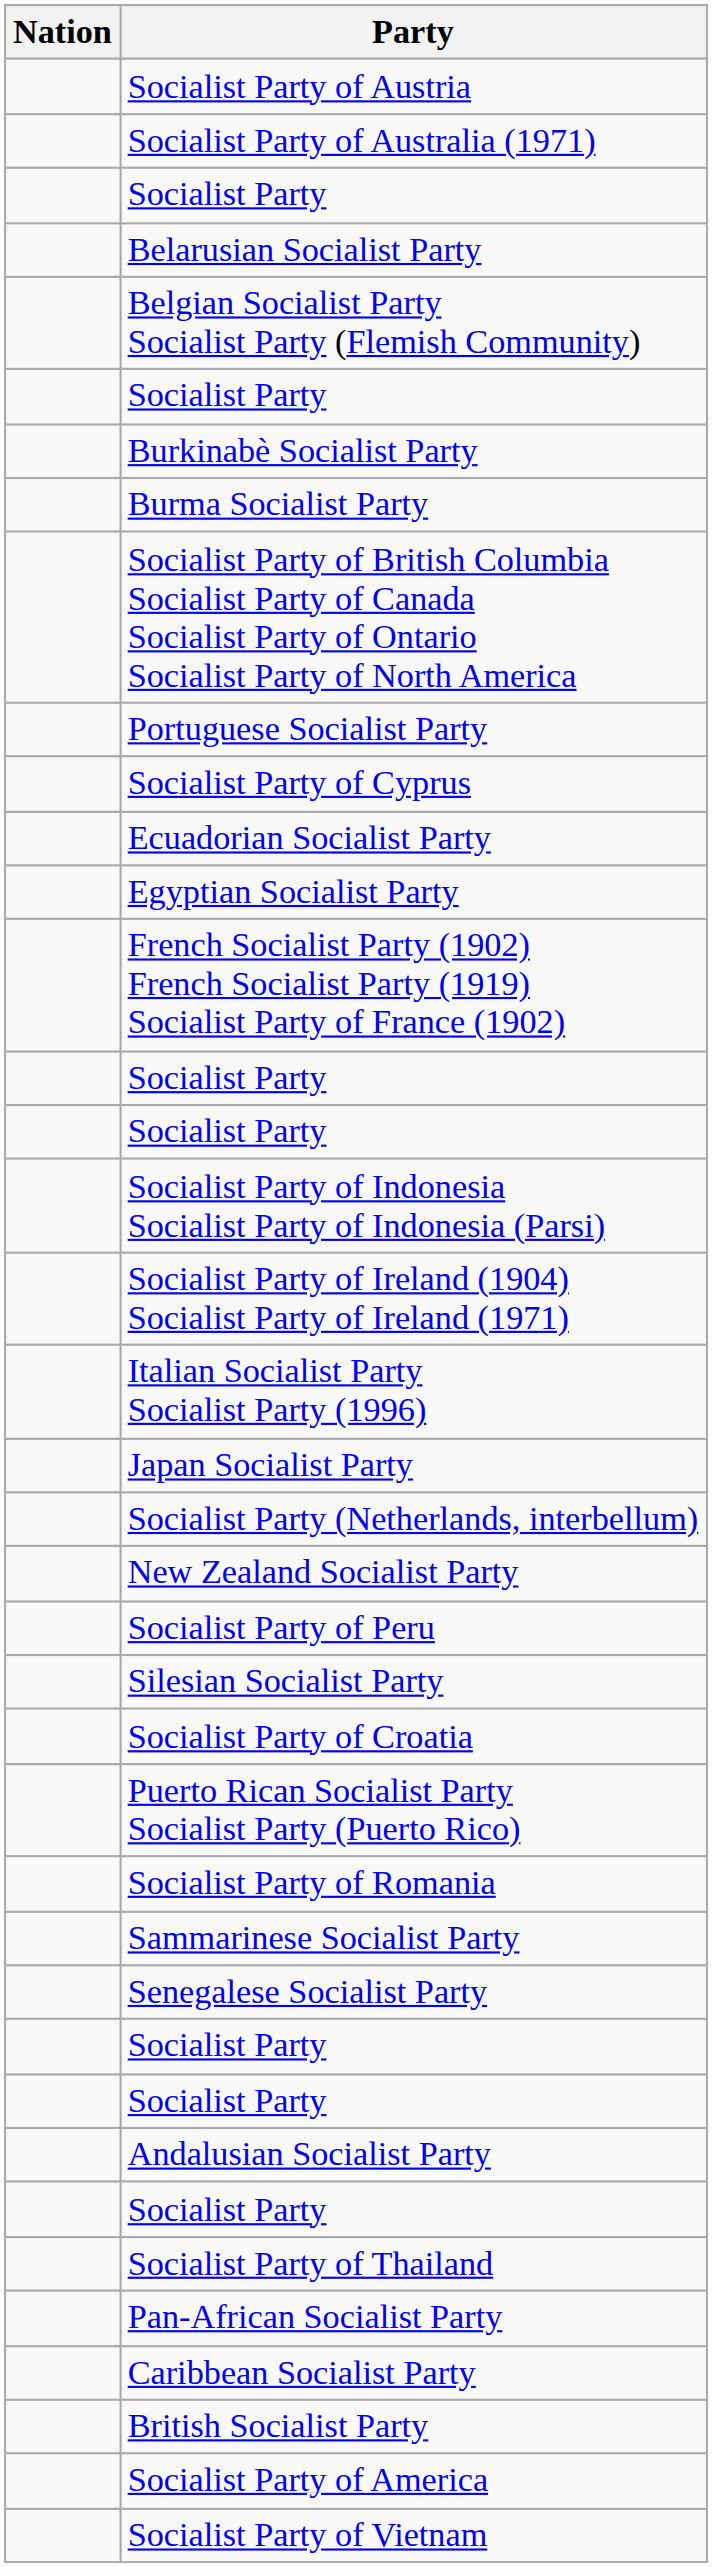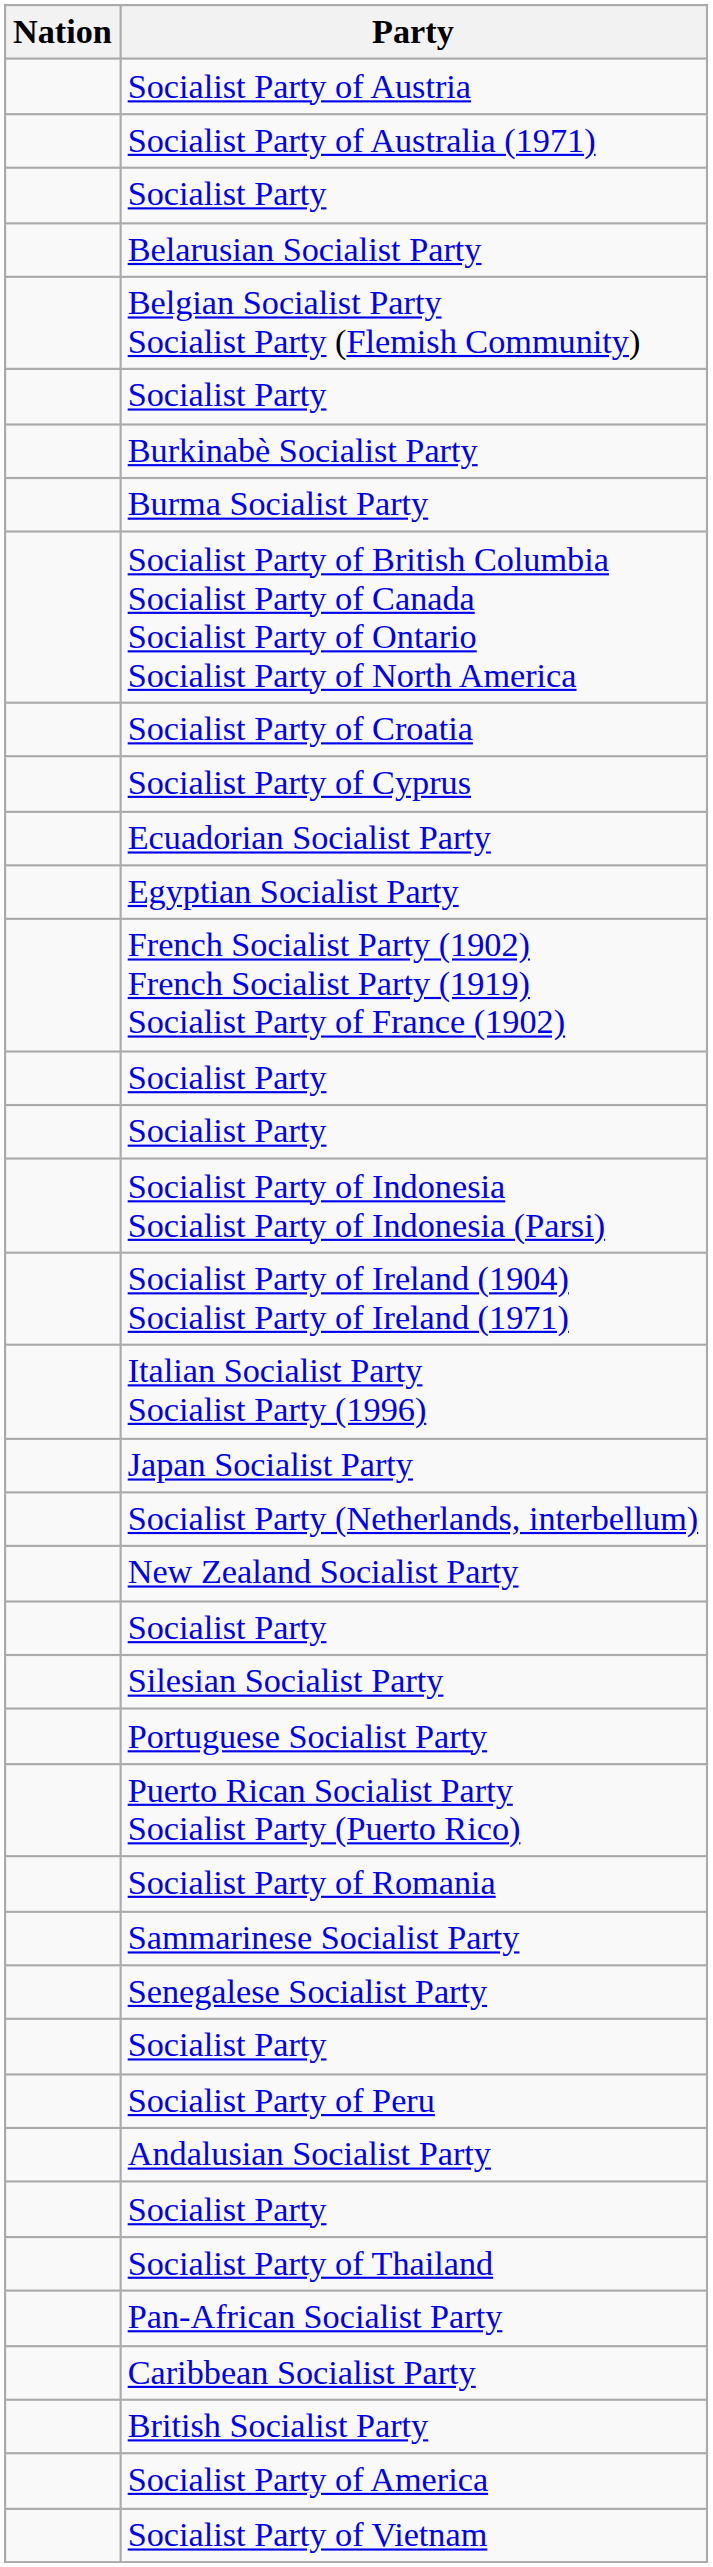(307, 728) Portuguese Socialist Party -> (300, 728) Socialist Party of Croatia
(281, 1627) Socialist Party of Peru -> (227, 1627) Socialist Party
(300, 1735) Socialist Party of Croatia -> (307, 1735) Portuguese Socialist Party
(227, 2100) Socialist Party -> (281, 2100) Socialist Party of Peru
